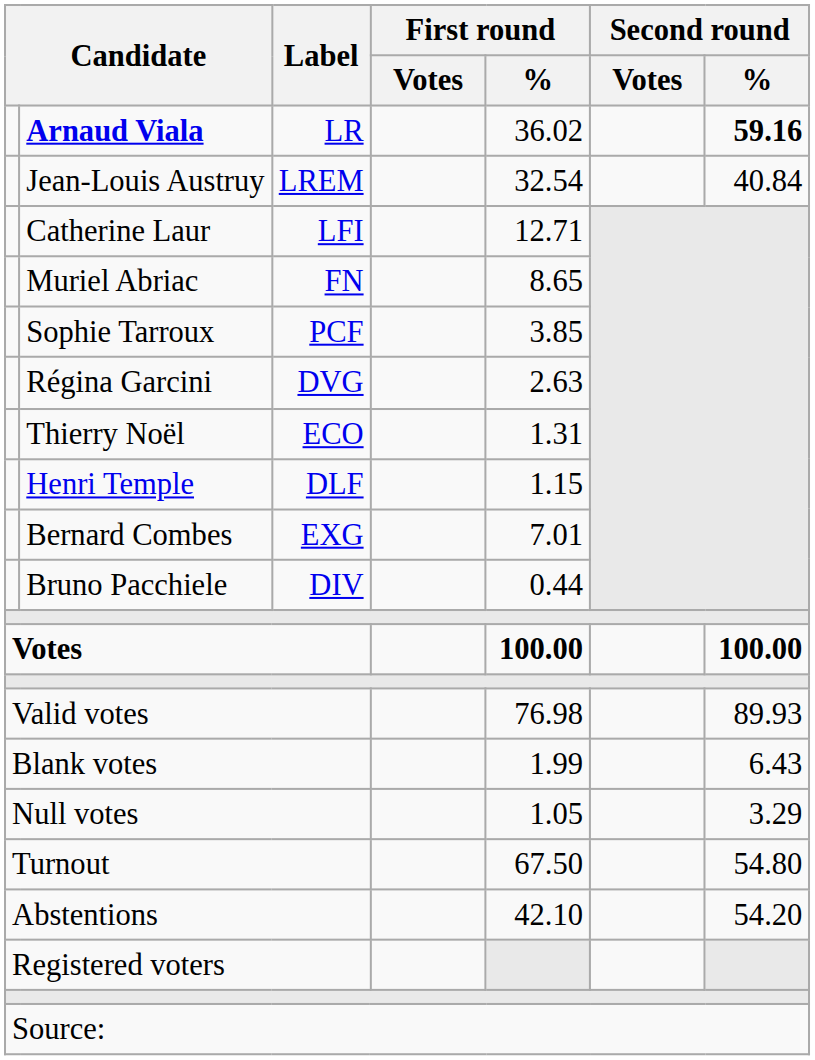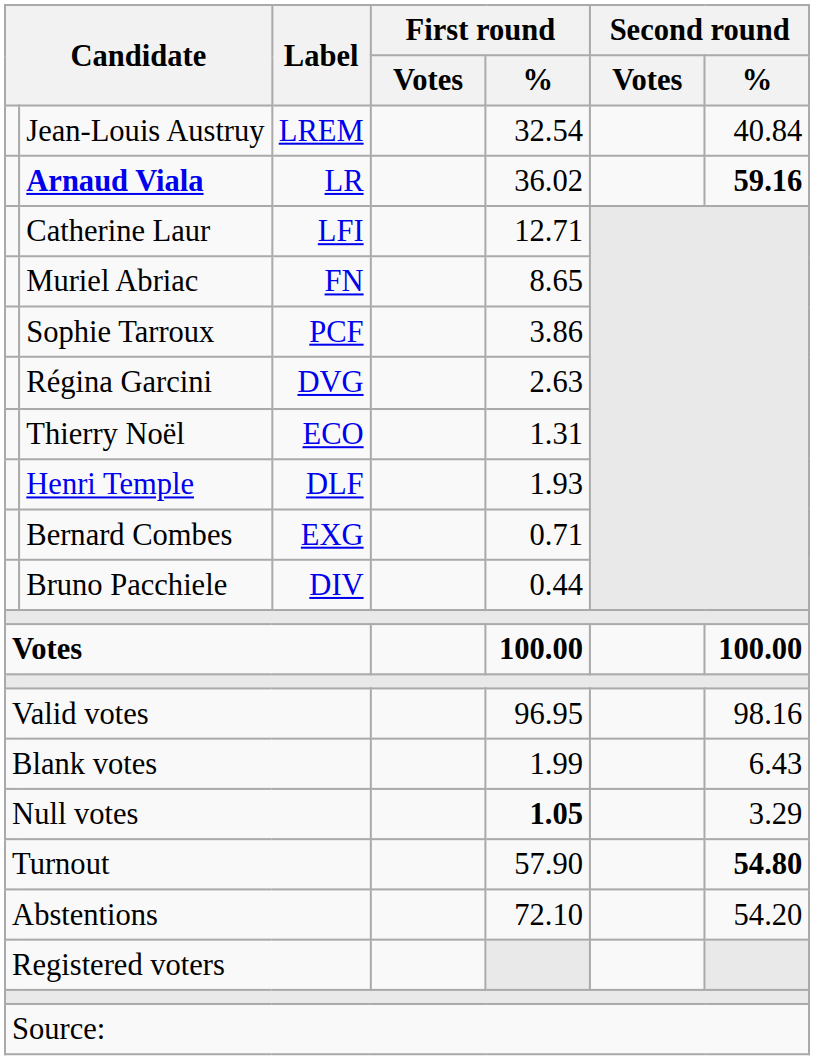rows swapped: (115, 130) <-> (145, 181)
(556, 332) 3.85 -> (556, 332) 3.86
(556, 483) 1.15 -> (556, 483) 1.93
(556, 533) 7.01 -> (556, 533) 0.71
(549, 713) 76.98 -> (549, 713) 96.95
(768, 713) 89.93 -> (768, 713) 98.16
(556, 813) normal -> (556, 813) bold
(549, 864) 67.50 -> (549, 864) 57.90
(768, 864) normal -> (768, 864) bold
(549, 914) 42.10 -> (549, 914) 72.10
